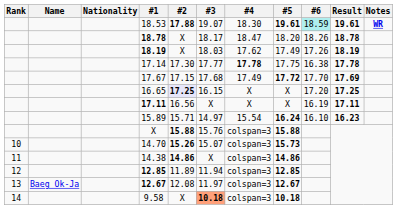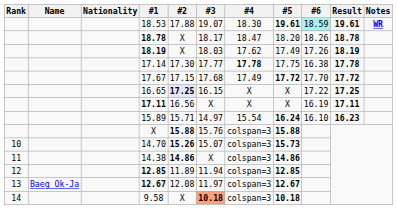(182, 24) bold -> (182, 24) normal
(347, 78) 17.69 -> (347, 78) 17.72
(316, 91) 17.20 -> (316, 91) 17.22
